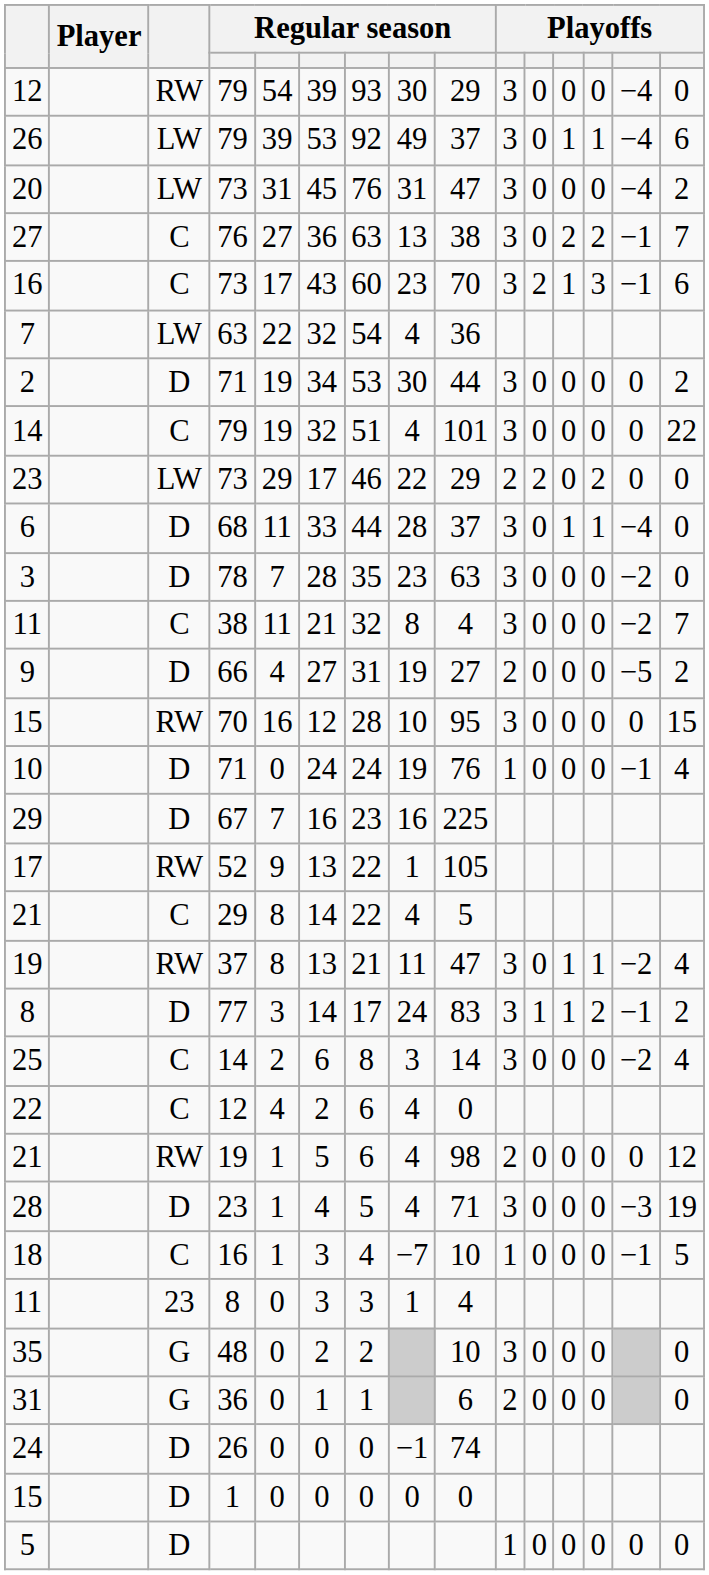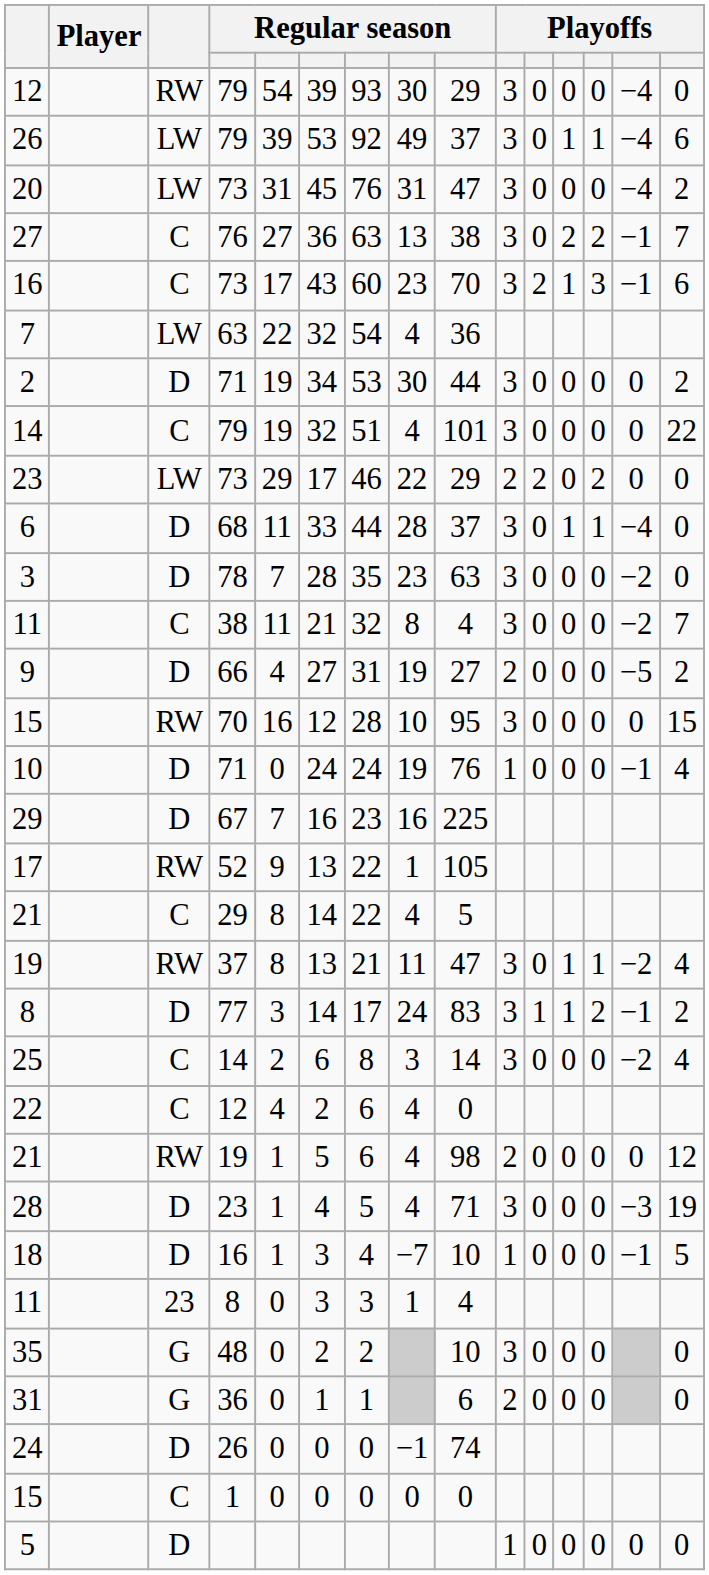(179, 1254) C -> (179, 1254) D
(179, 1496) D -> (179, 1496) C
